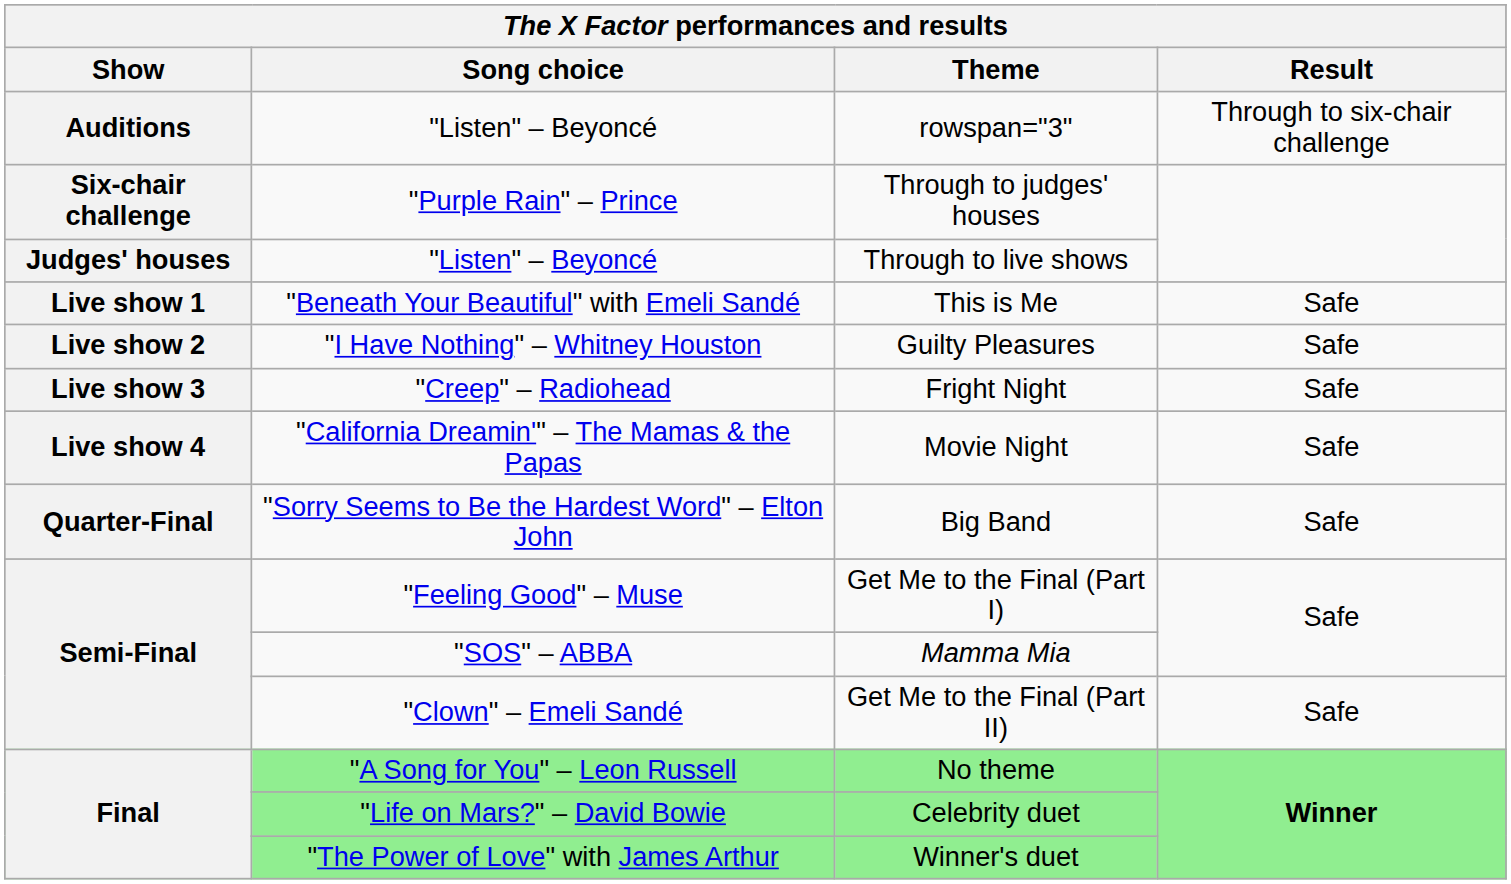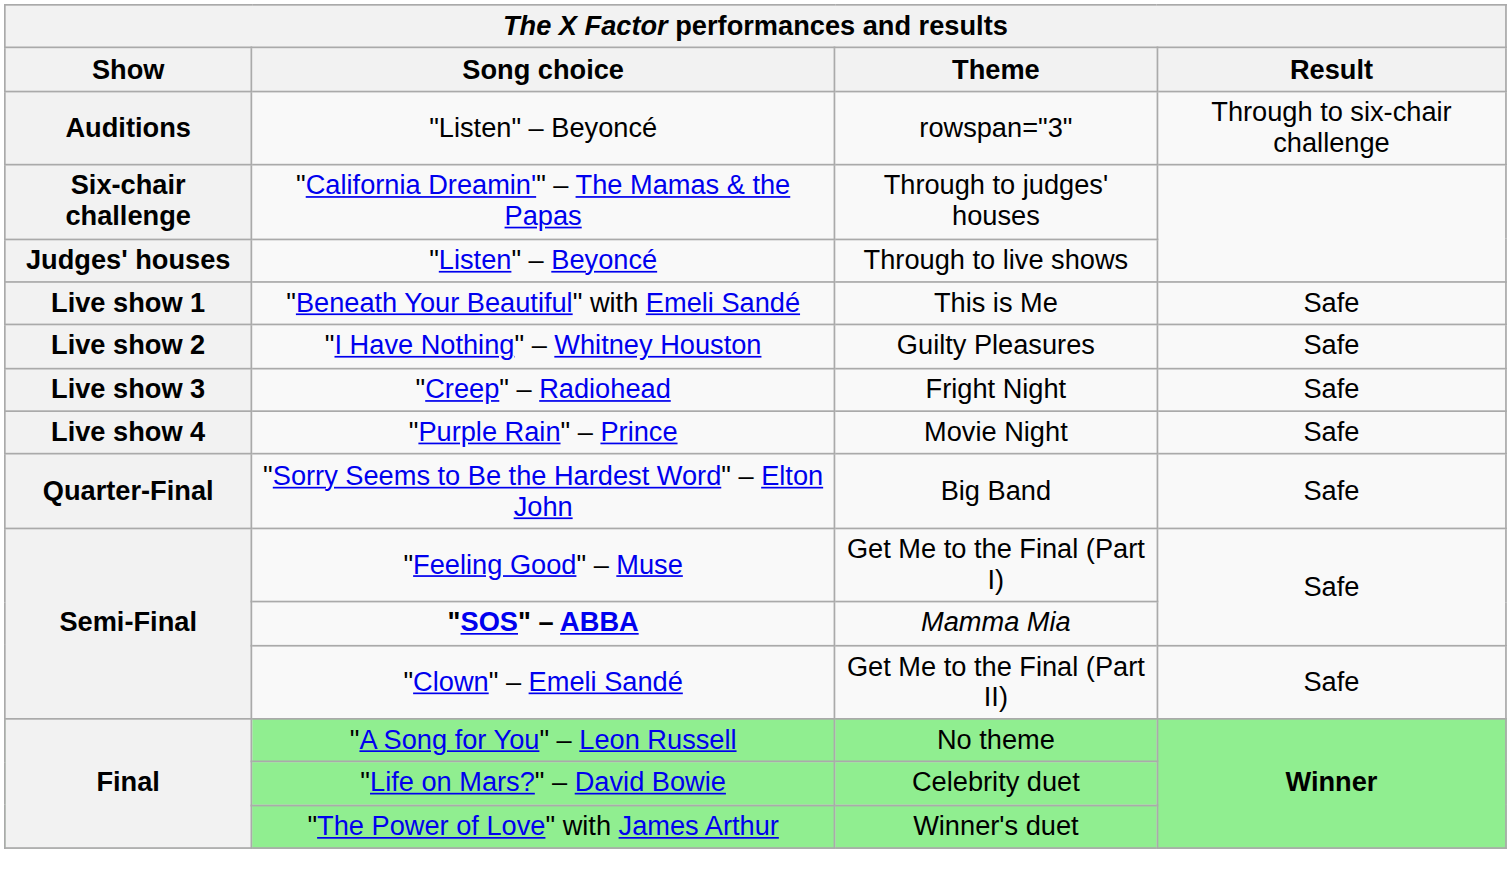(543, 201) "Purple Rain" – Prince -> (543, 201) "California Dreamin'" – The Mamas & the Papas
(543, 447) "California Dreamin'" – The Mamas & the Papas -> (543, 432) "Purple Rain" – Prince
(543, 653) normal -> (543, 622) bold
